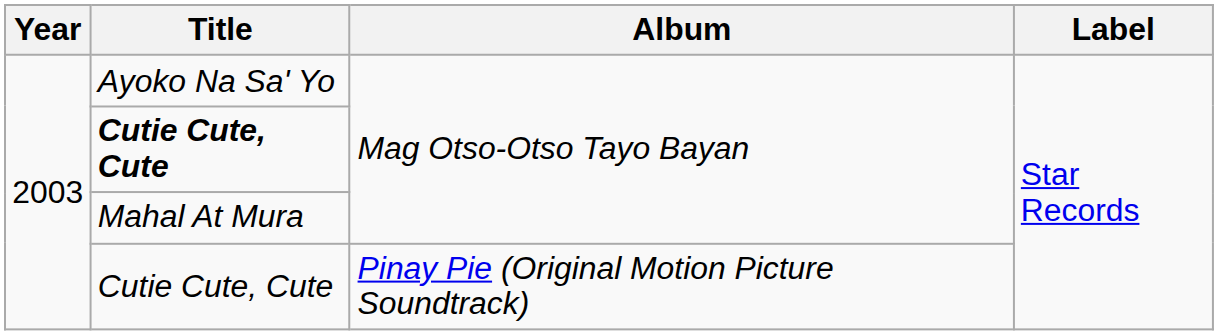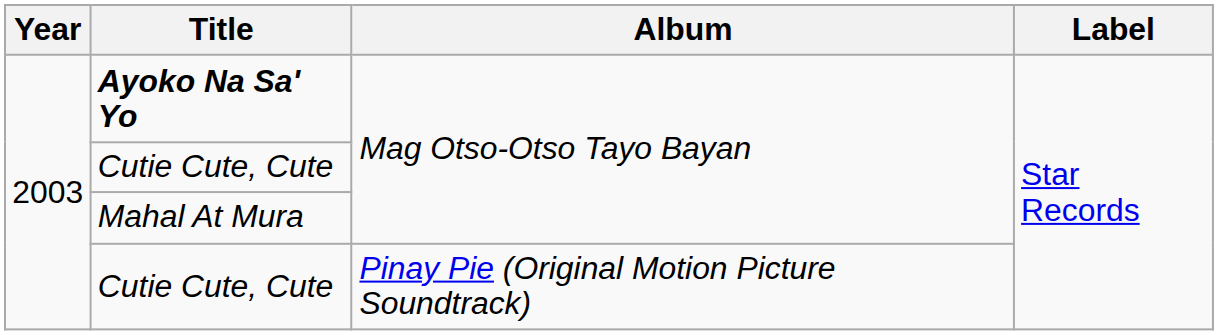(216, 80) normal -> (199, 98) bold
(182, 148) bold -> (216, 166) normal
